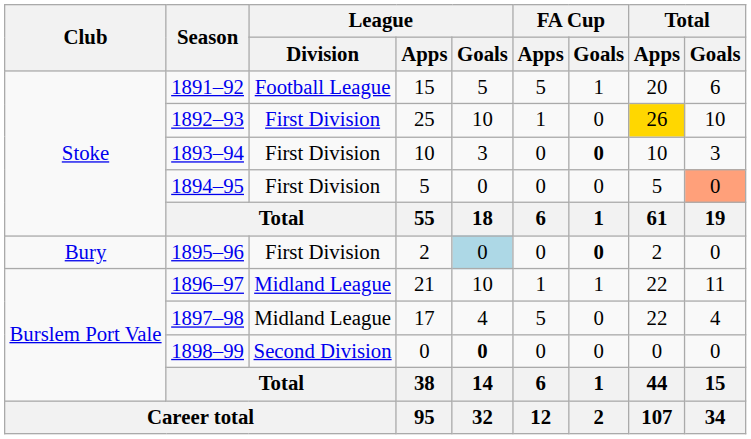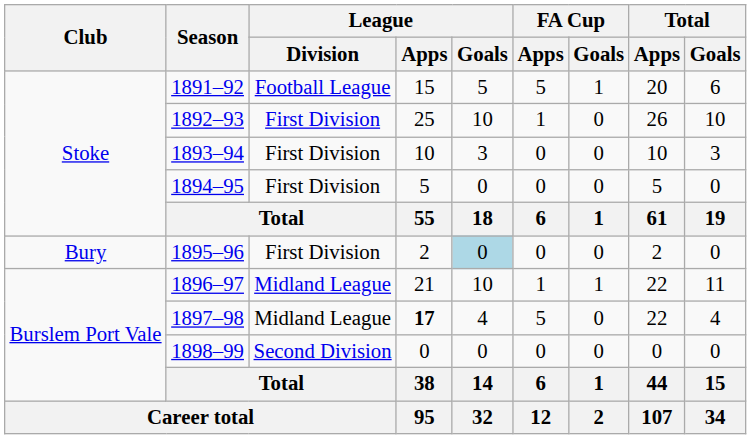(657, 119) gold background -> (657, 119) no background
(599, 152) bold -> (599, 152) normal
(715, 185) lightsalmon background -> (715, 185) no background
(599, 251) bold -> (599, 251) normal
(424, 317) normal -> (424, 317) bold
(483, 350) bold -> (483, 350) normal
